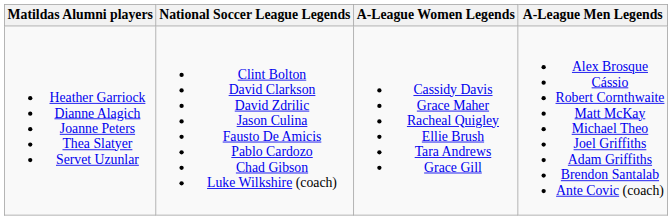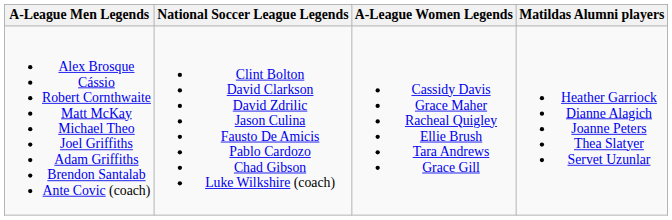columns swapped: (593, 15) <-> (80, 15)
